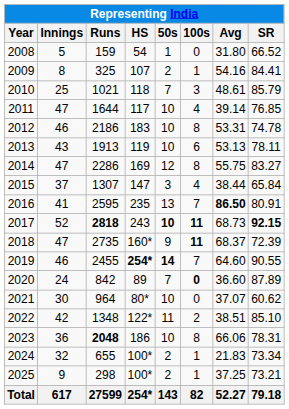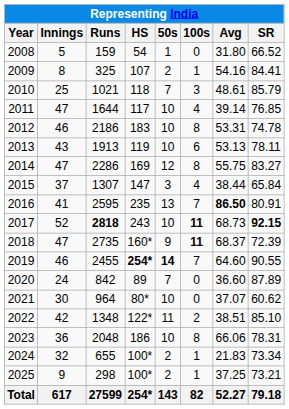(168, 223) bold -> (168, 223) normal
(197, 280) bold -> (197, 280) normal
(105, 337) bold -> (105, 337) normal
